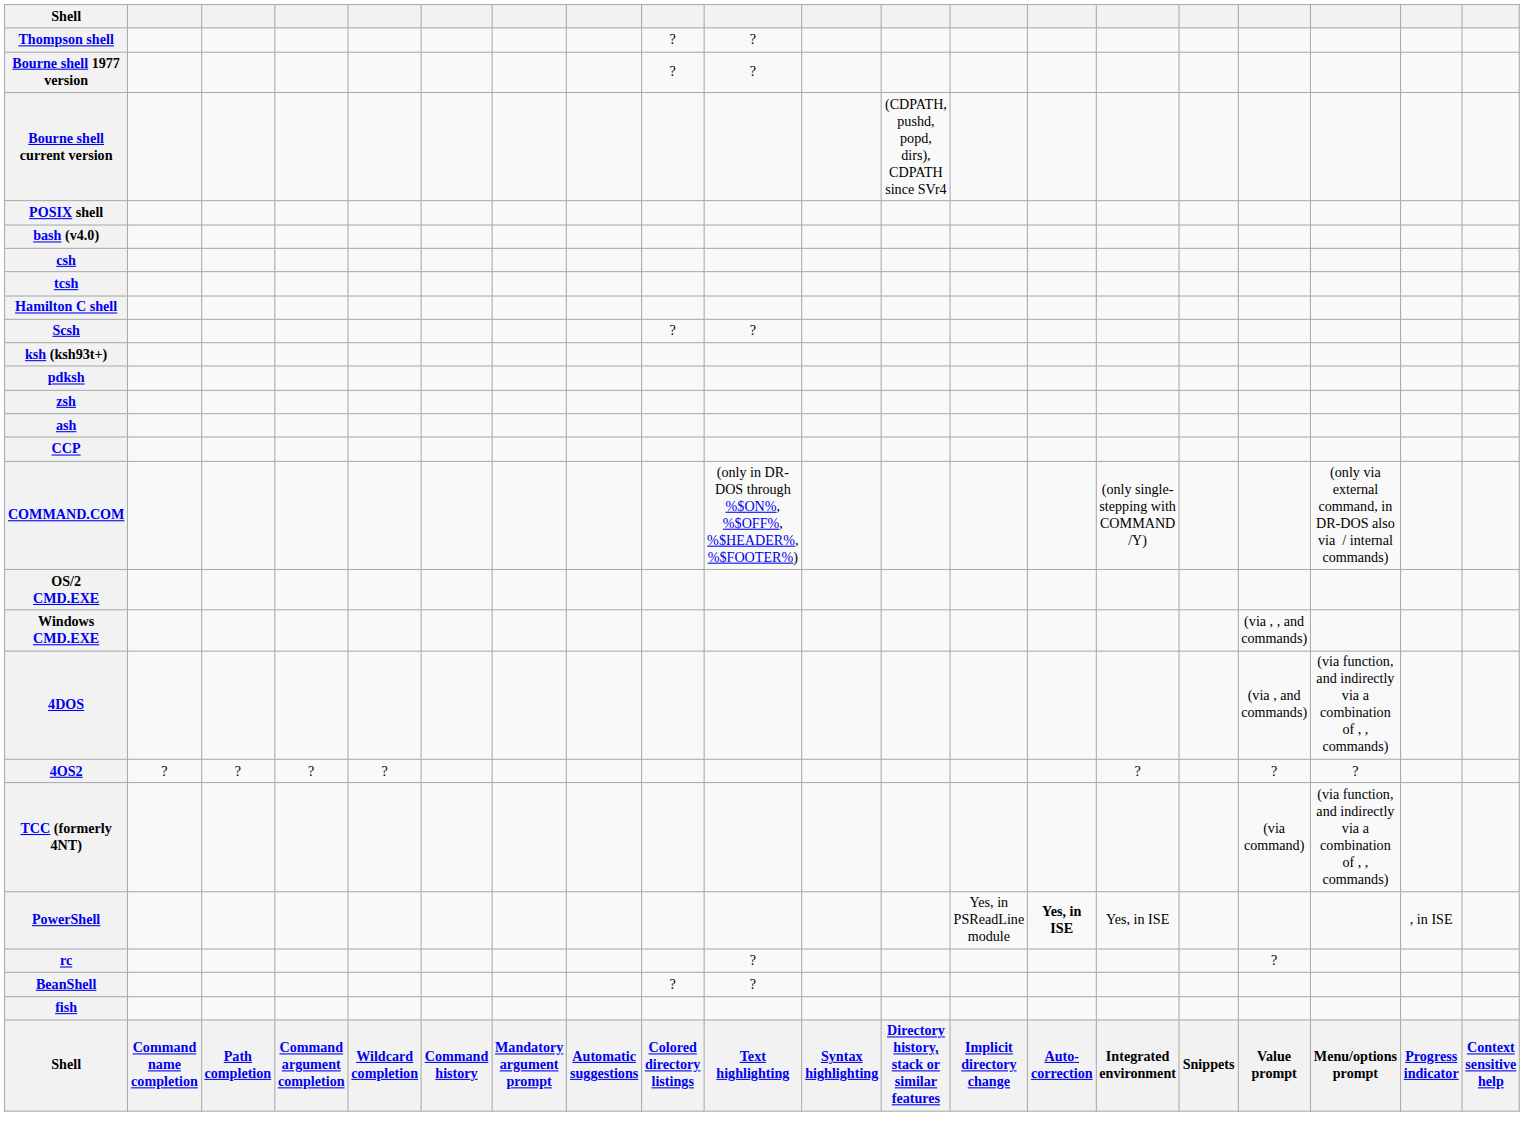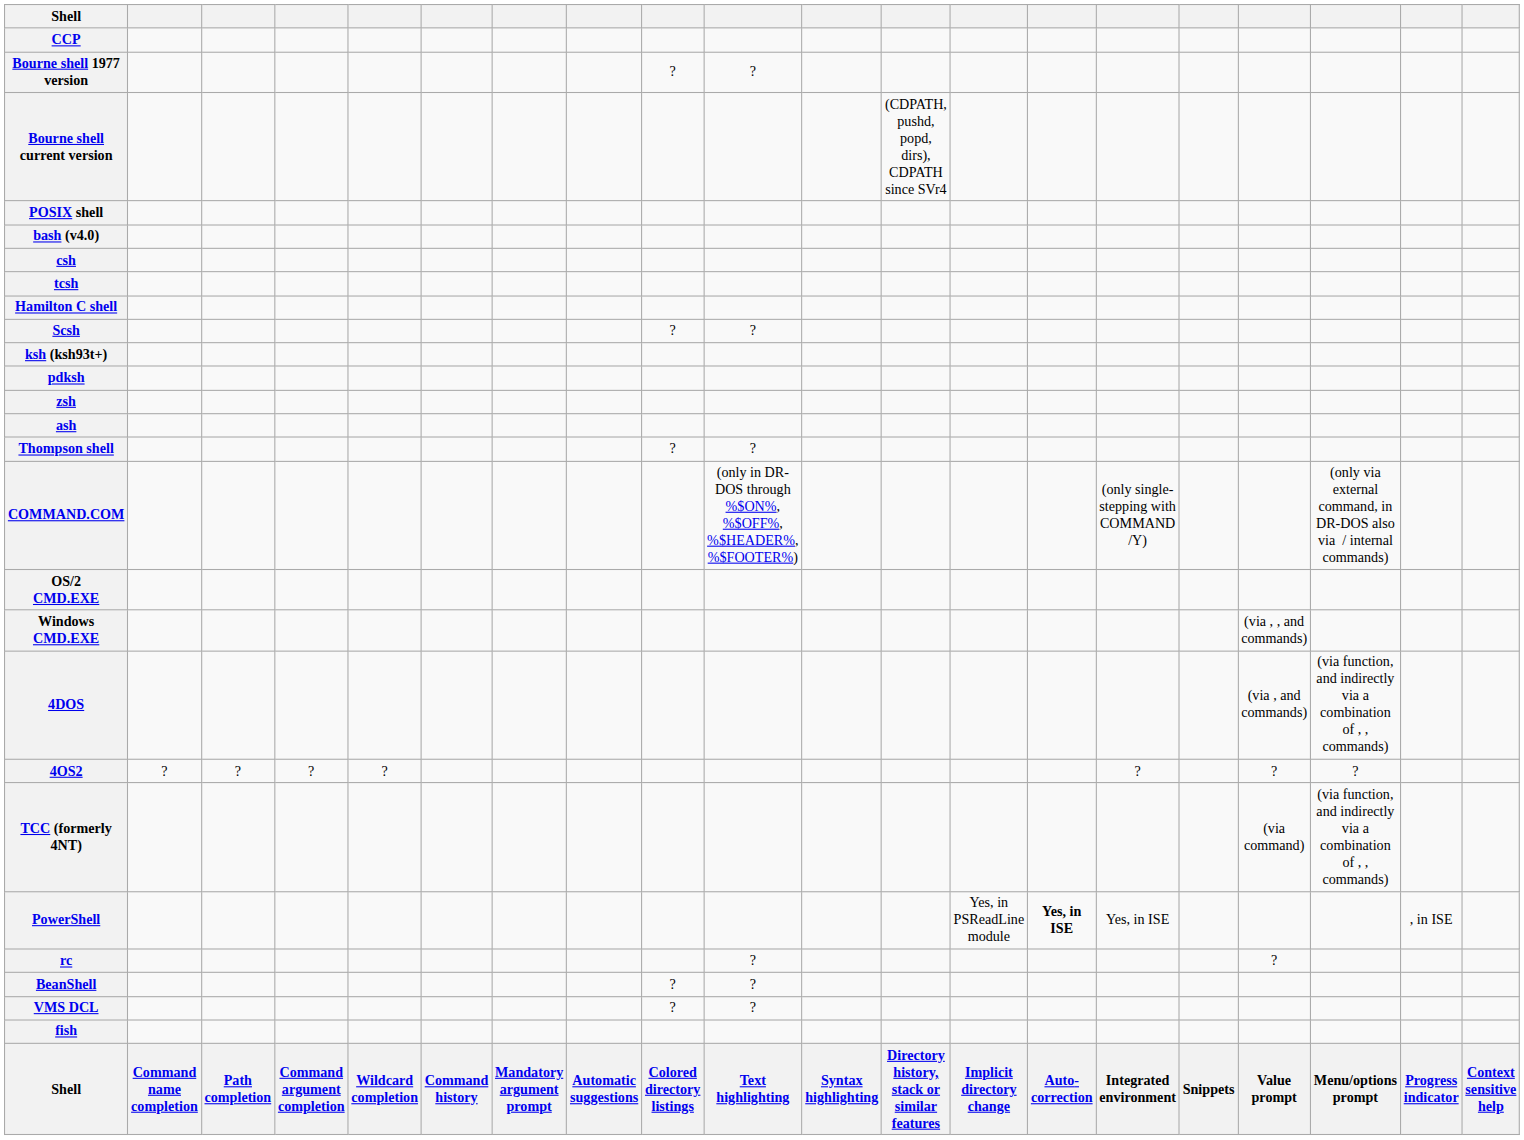rows swapped: (66, 40) <-> (66, 449)
+ row: (66, 1008)
